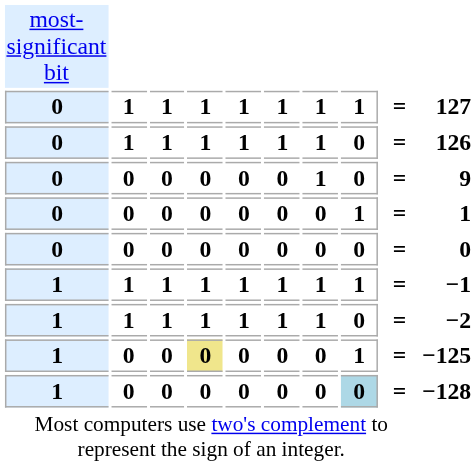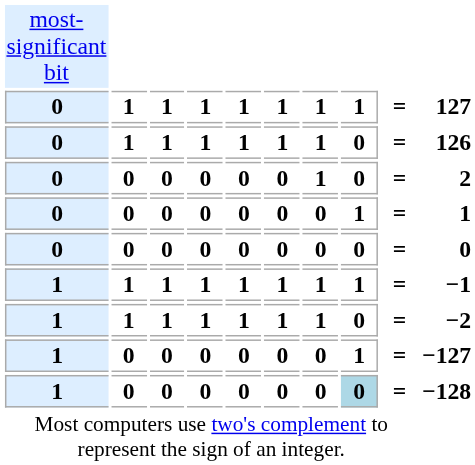(465, 177) 9 -> (465, 177) 2
(205, 355) khaki background -> (205, 355) no background
(447, 355) −125 -> (447, 355) −127
